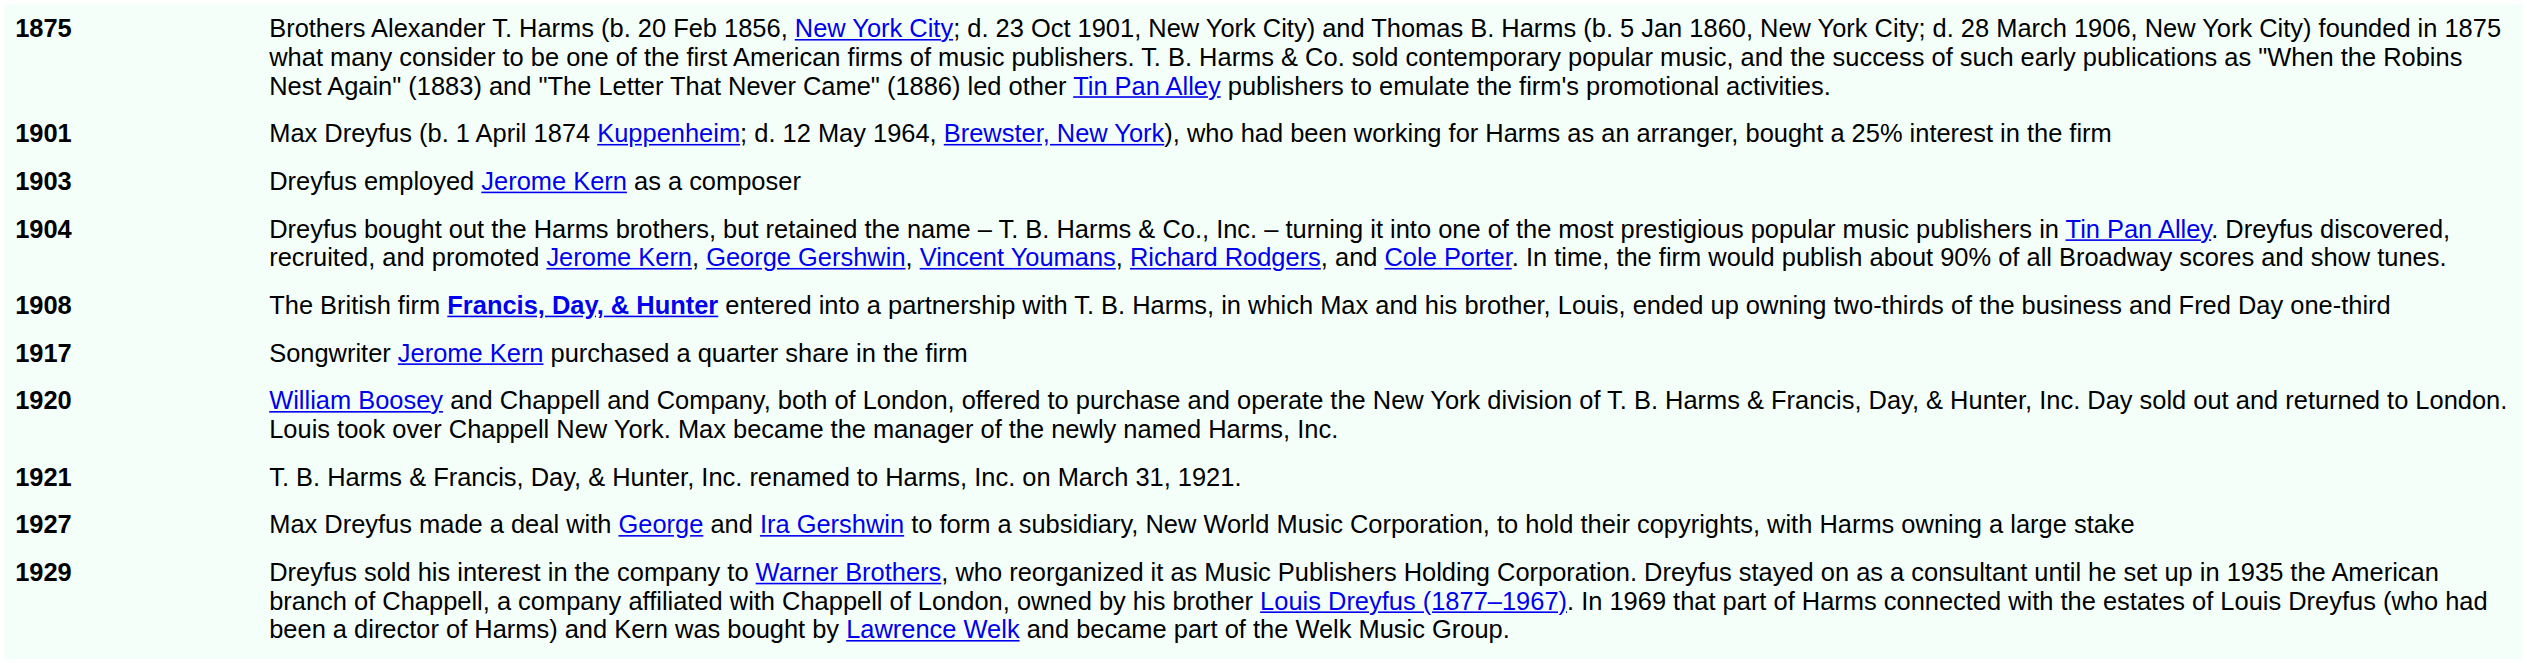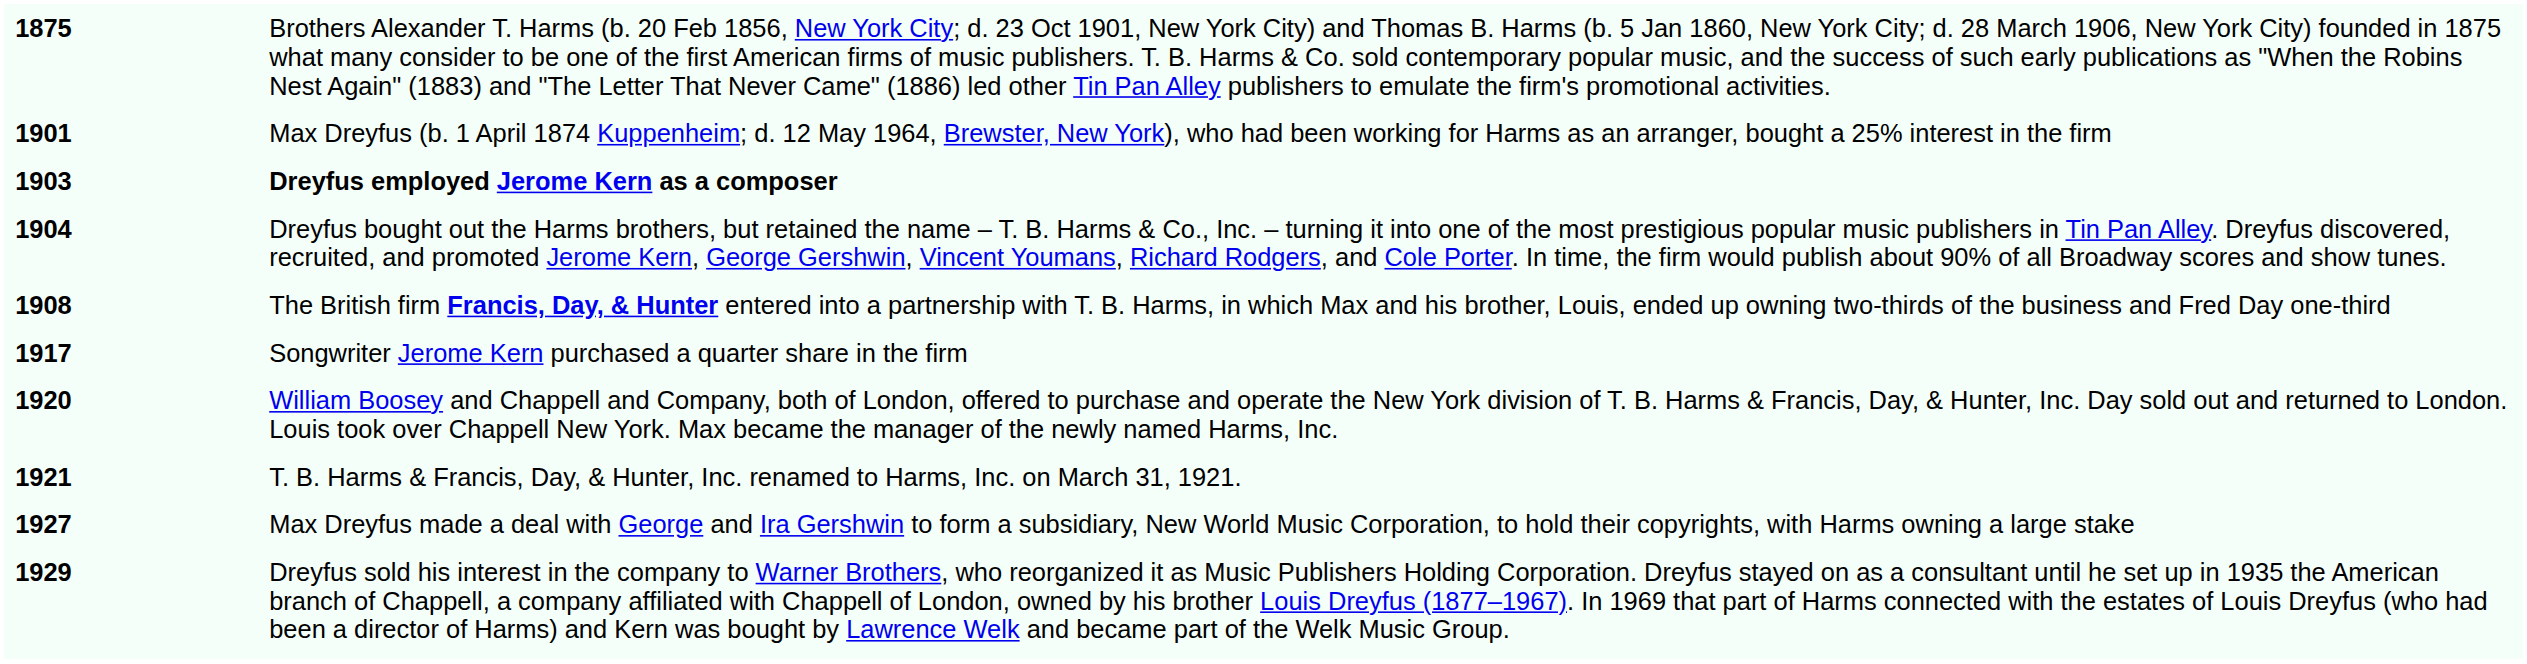(535, 181) normal -> (553, 181) bold
